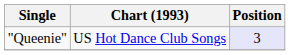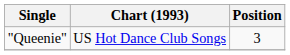(257, 38) lavender background -> (257, 38) no background
